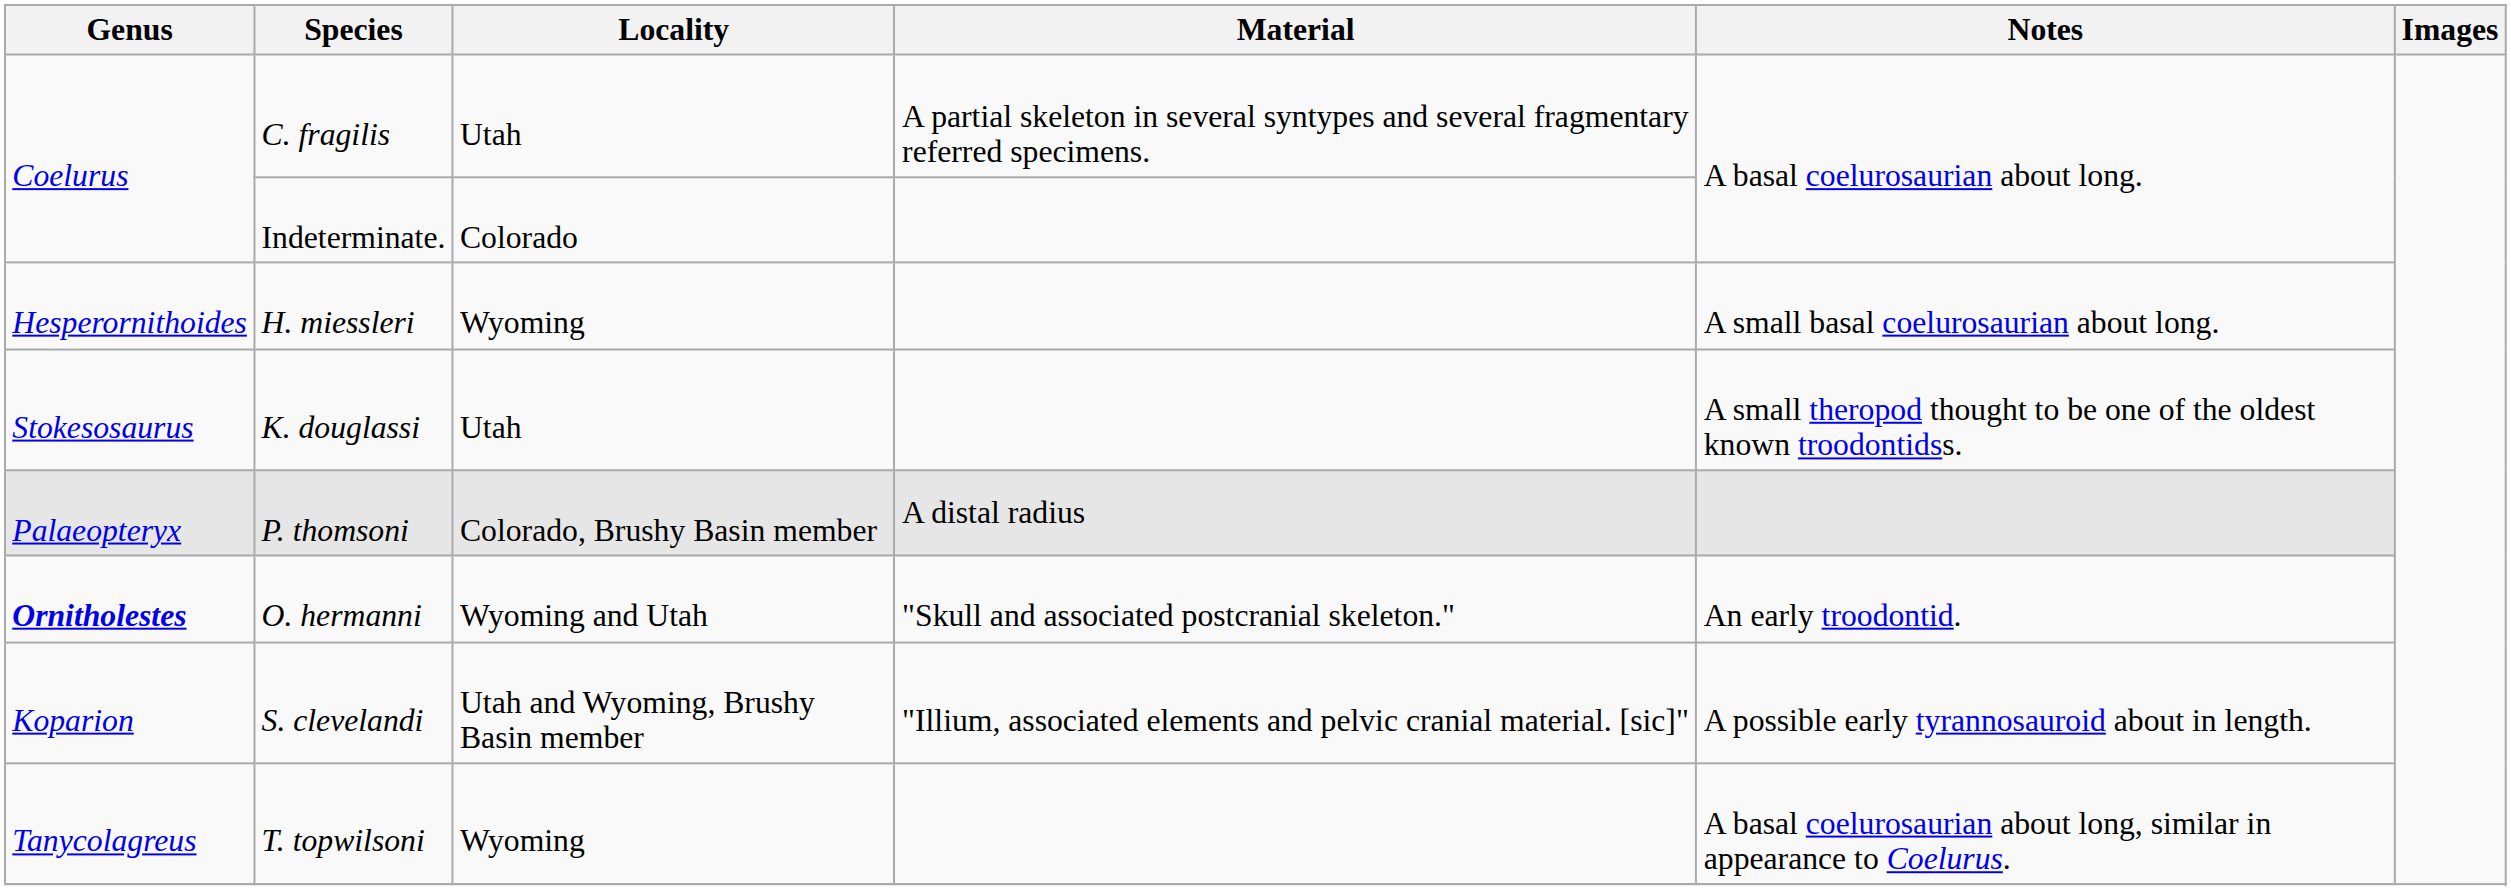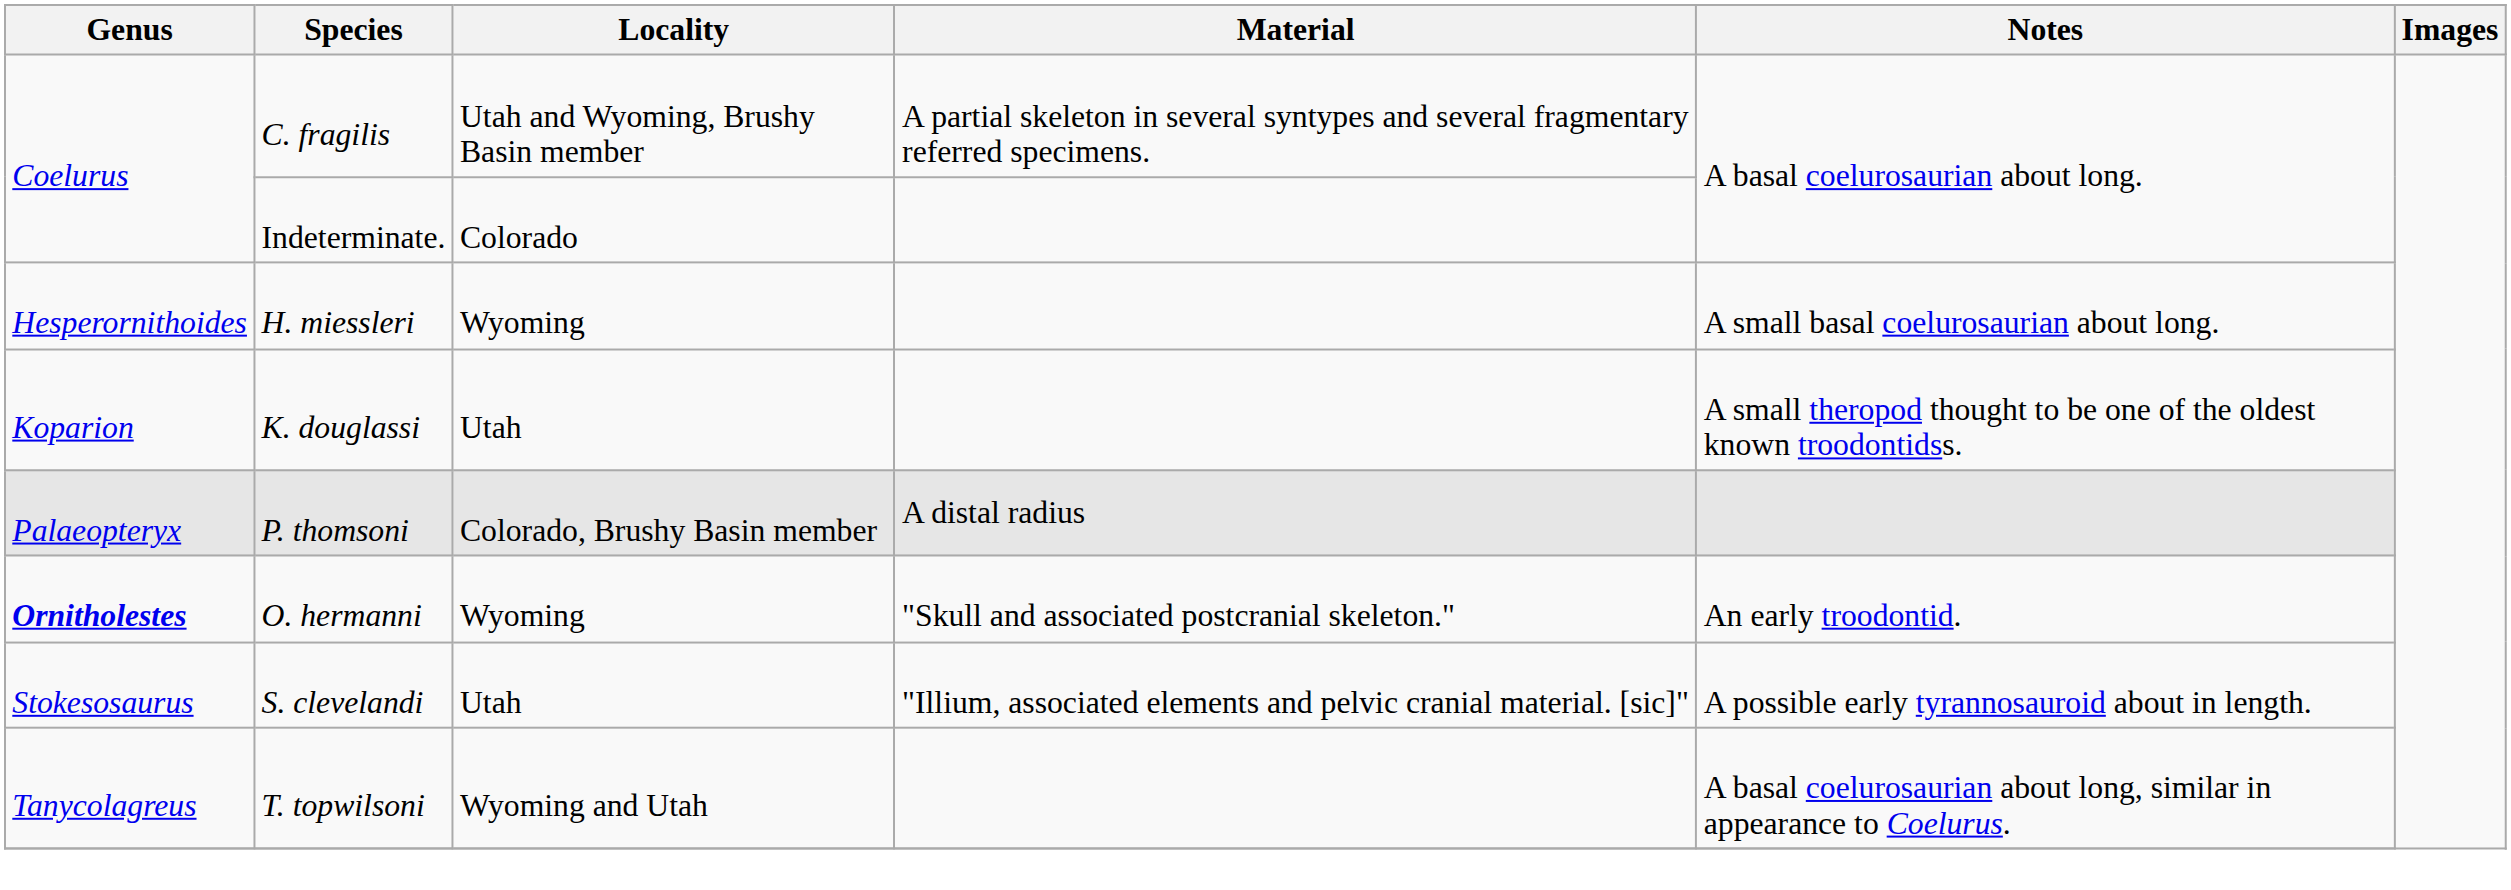(491, 133) Utah -> (637, 133) Utah and Wyoming, Brushy Basin member
(103, 426) Stokesosaurus -> (73, 426) Koparion
(584, 616) Wyoming and Utah -> (522, 616) Wyoming
(73, 719) Koparion -> (103, 702) Stokesosaurus
(637, 719) Utah and Wyoming, Brushy Basin member -> (491, 702) Utah
(522, 841) Wyoming -> (584, 805) Wyoming and Utah
